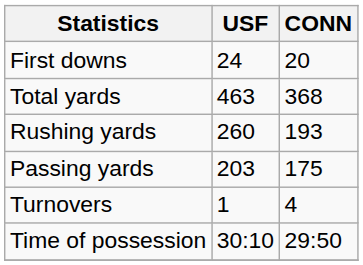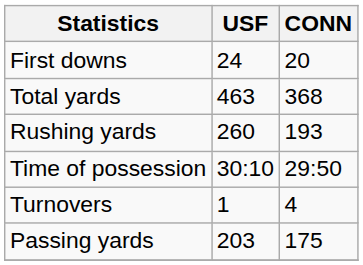rows swapped: (82, 168) <-> (108, 241)
